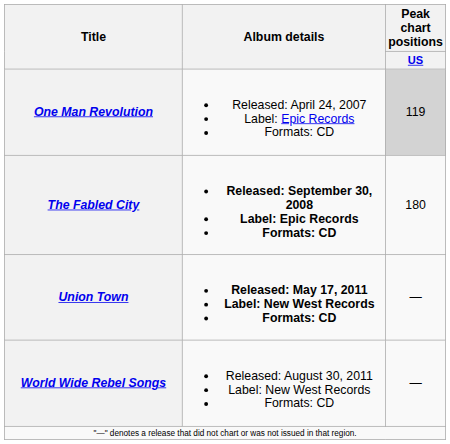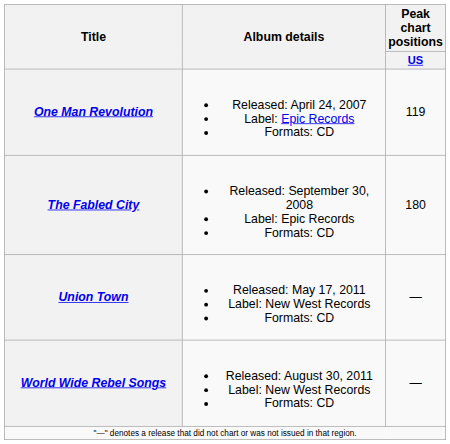(416, 112) lightgrey background -> (416, 112) no background
(284, 212) bold -> (284, 212) normal
(284, 304) bold -> (284, 304) normal
